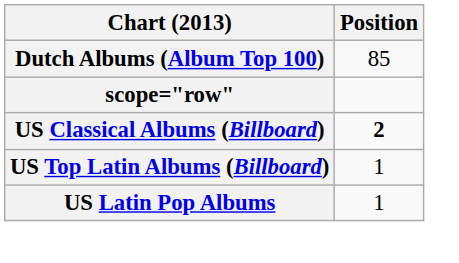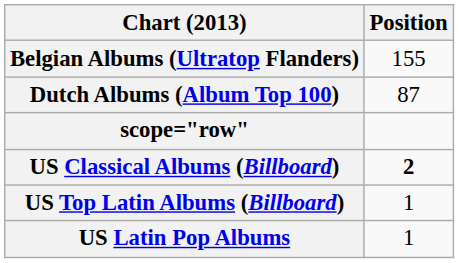+ row: (184, 58)
(379, 58) 85 -> (409, 94) 87
